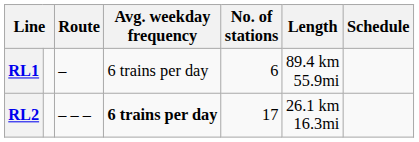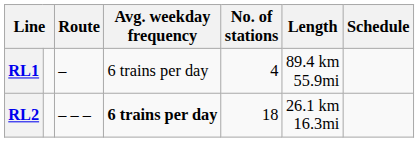(274, 70) 6 -> (274, 70) 4
(270, 115) 17 -> (270, 115) 18
